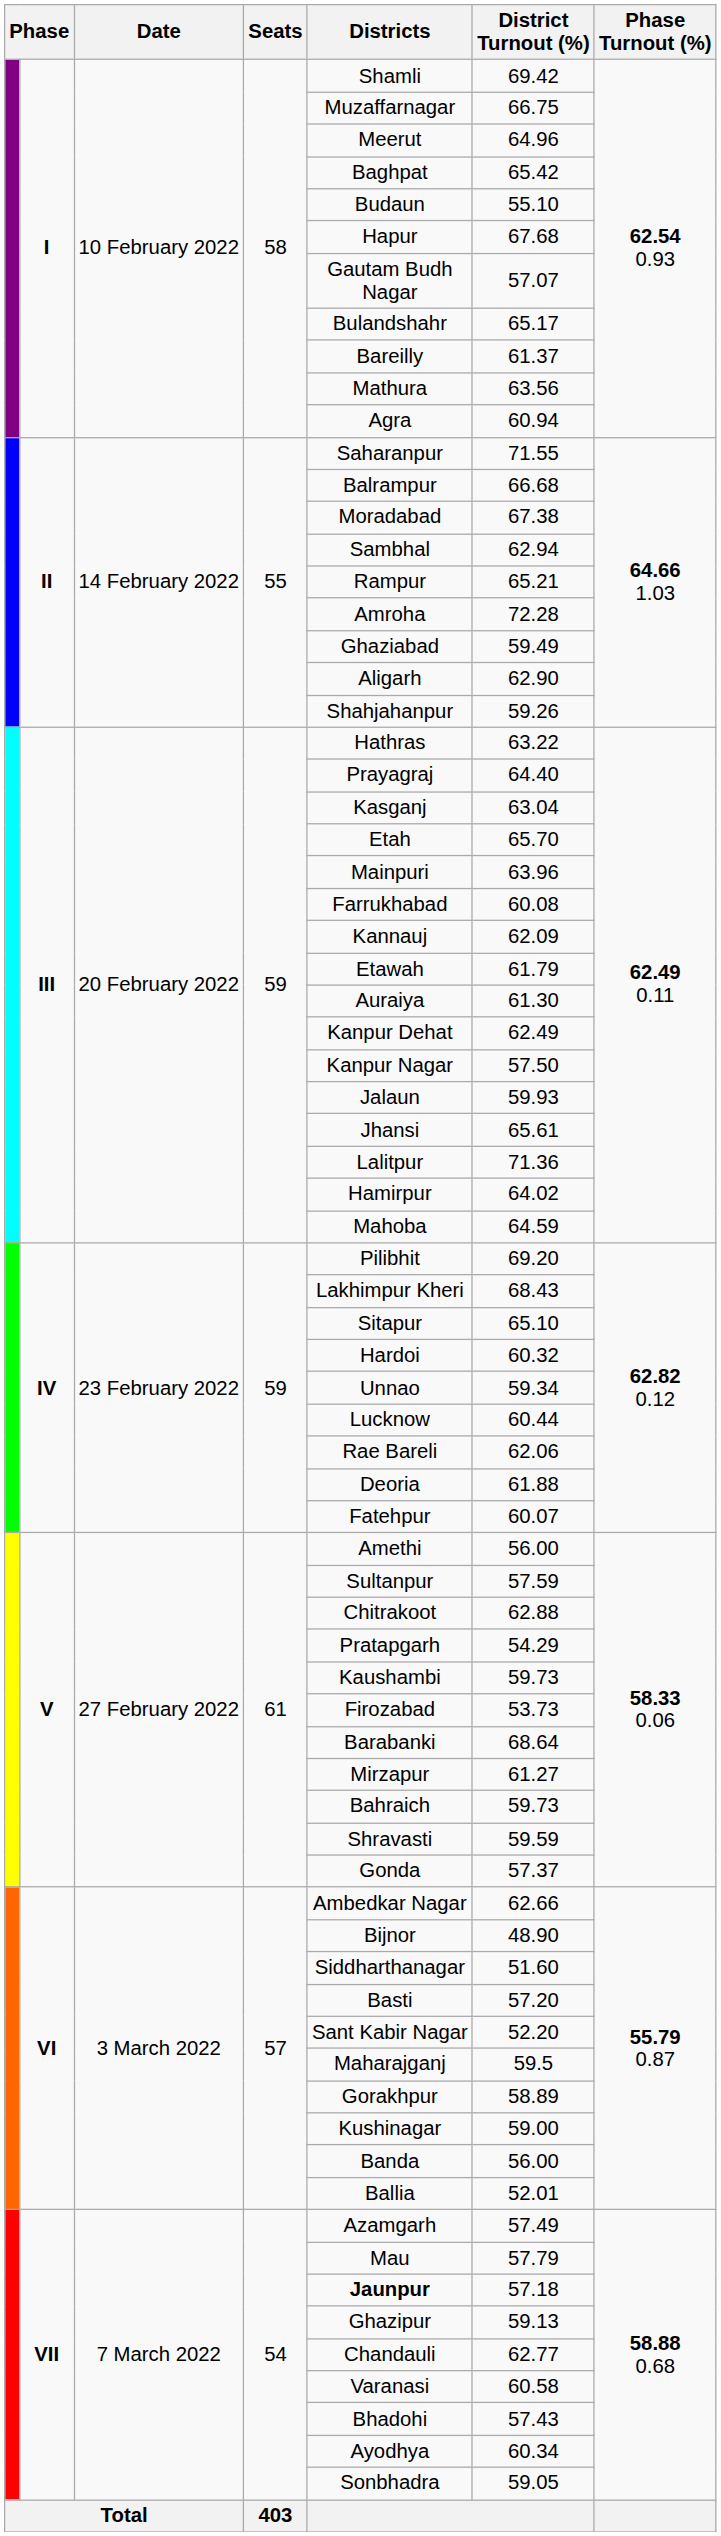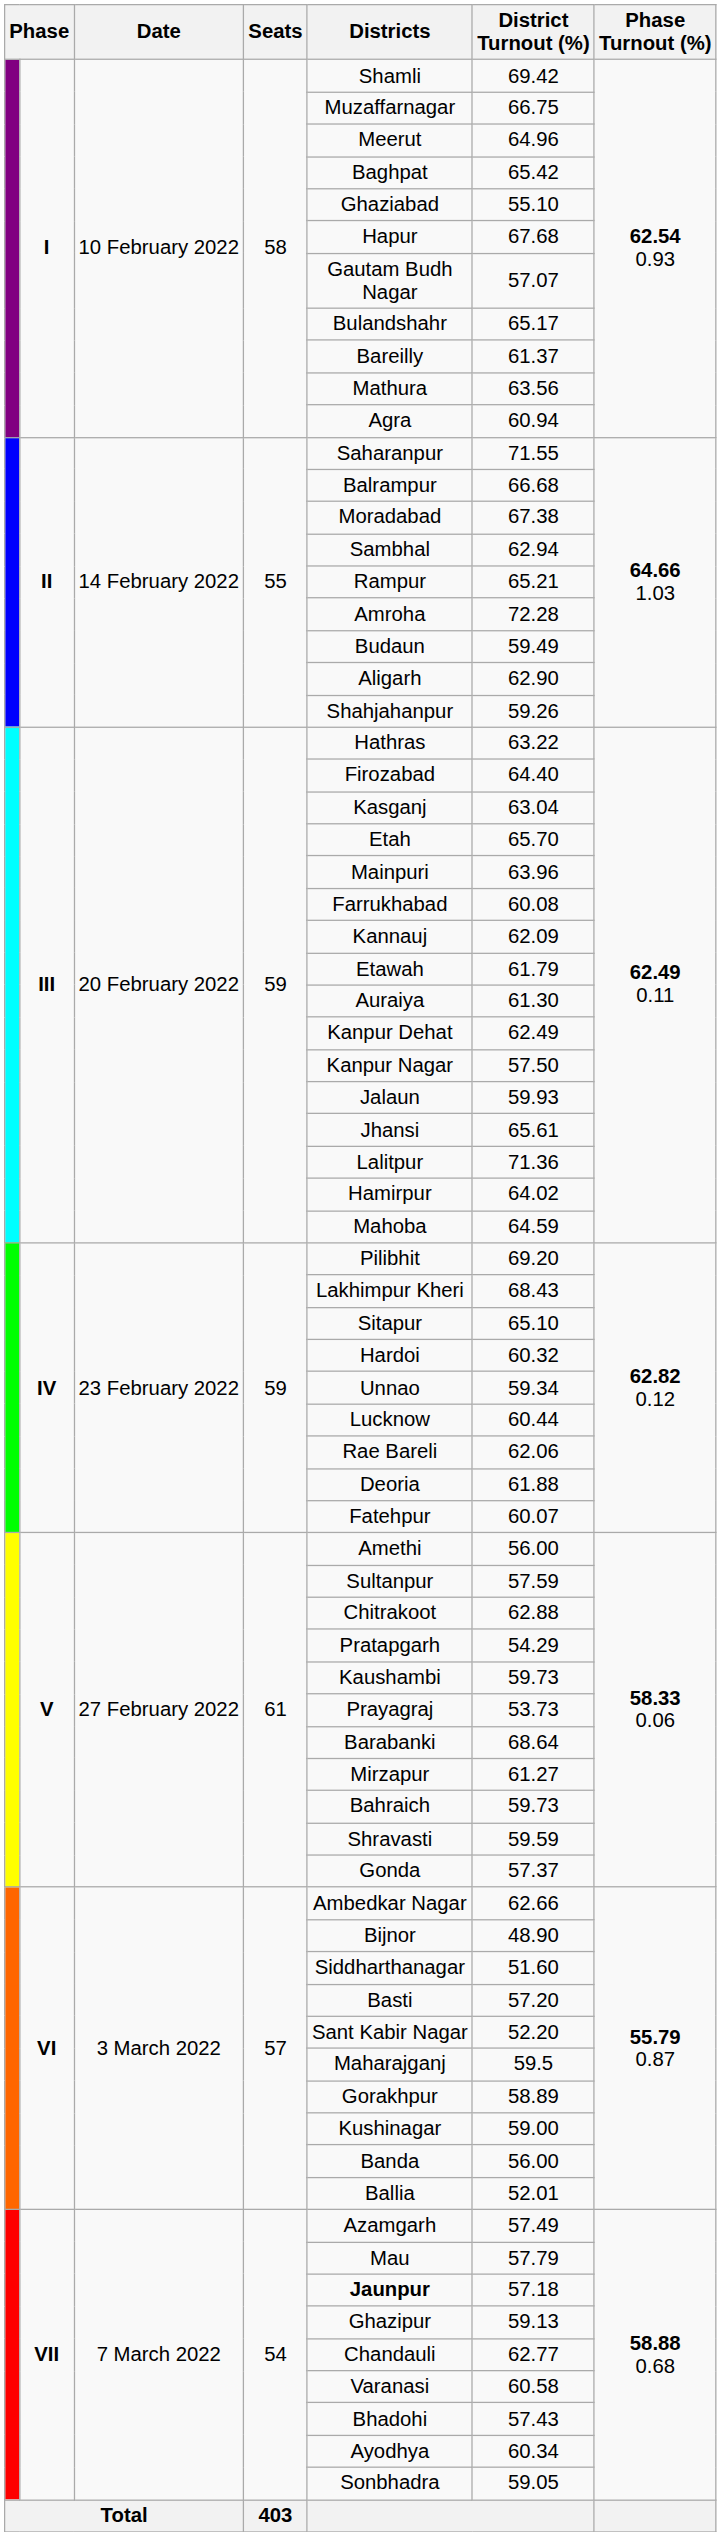(390, 204) Budaun -> (390, 204) Ghaziabad
(390, 646) Ghaziabad -> (390, 646) Budaun
(390, 775) Prayagraj -> (390, 775) Firozabad
(390, 1709) Firozabad -> (390, 1709) Prayagraj
